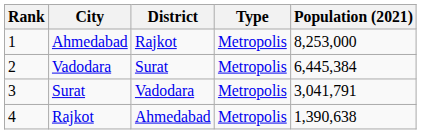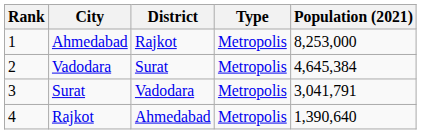(325, 66) 6,445,384 -> (325, 66) 4,645,384
(325, 116) 1,390,638 -> (325, 116) 1,390,640
